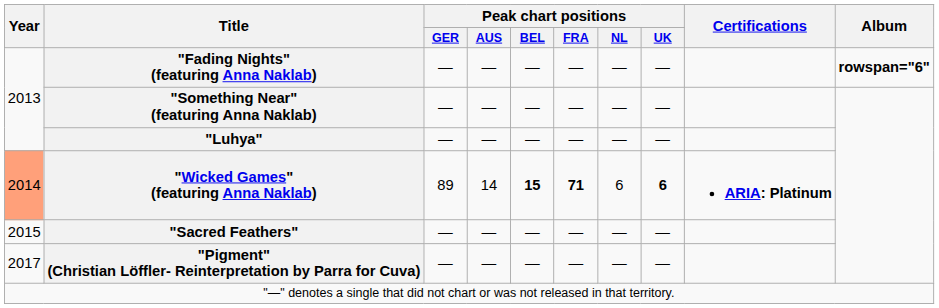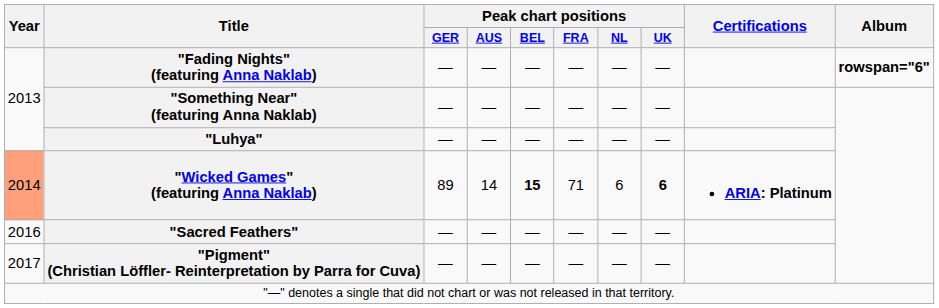(576, 185) bold -> (576, 185) normal
(24, 231) 2015 -> (24, 231) 2016
